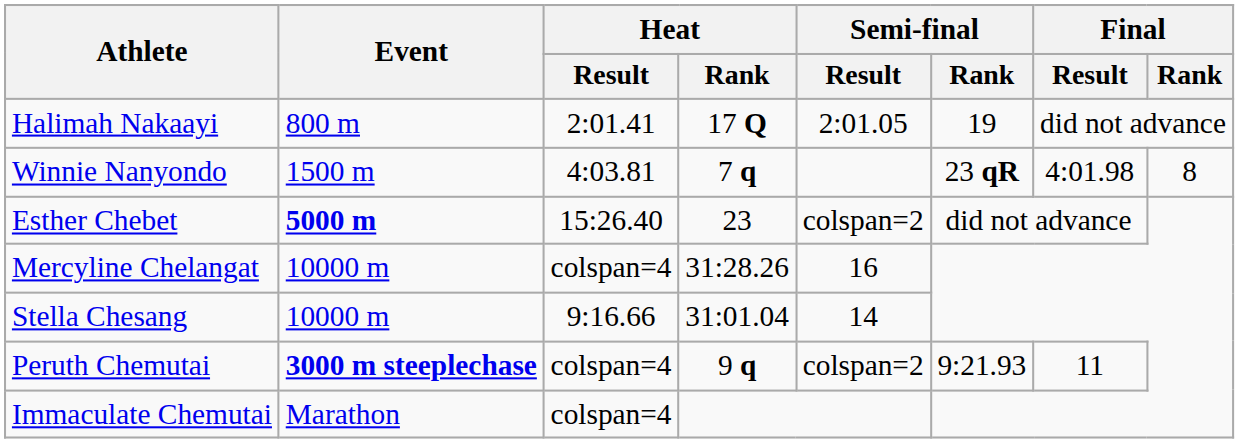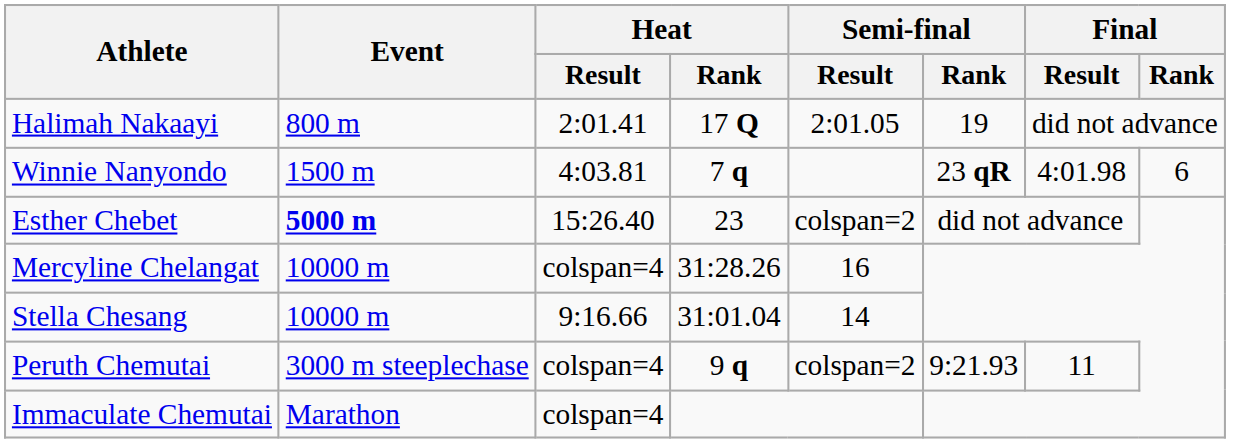(1190, 171) 8 -> (1181, 171) 6
(411, 365) bold -> (407, 365) normal
